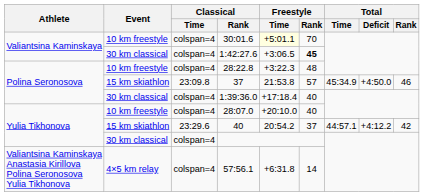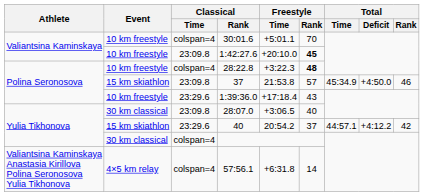(279, 40) lightyellow background -> (279, 40) no background
(137, 54) 30 km classical -> (137, 54) 10 km freestyle
(194, 54) colspan=4 -> (194, 54) 23:09.8
(279, 54) +3:06.5 -> (279, 54) +20:10.0
(312, 68) normal -> (312, 68) bold
(137, 97) 30 km classical -> (137, 97) 10 km freestyle
(194, 97) colspan=4 -> (194, 97) 23:29.6
(312, 97) 40 -> (312, 97) 43
(137, 111) 10 km freestyle -> (137, 111) 30 km classical
(194, 111) colspan=4 -> (194, 111) 23:09.8
(279, 111) +20:10.0 -> (279, 111) +3:06.5
